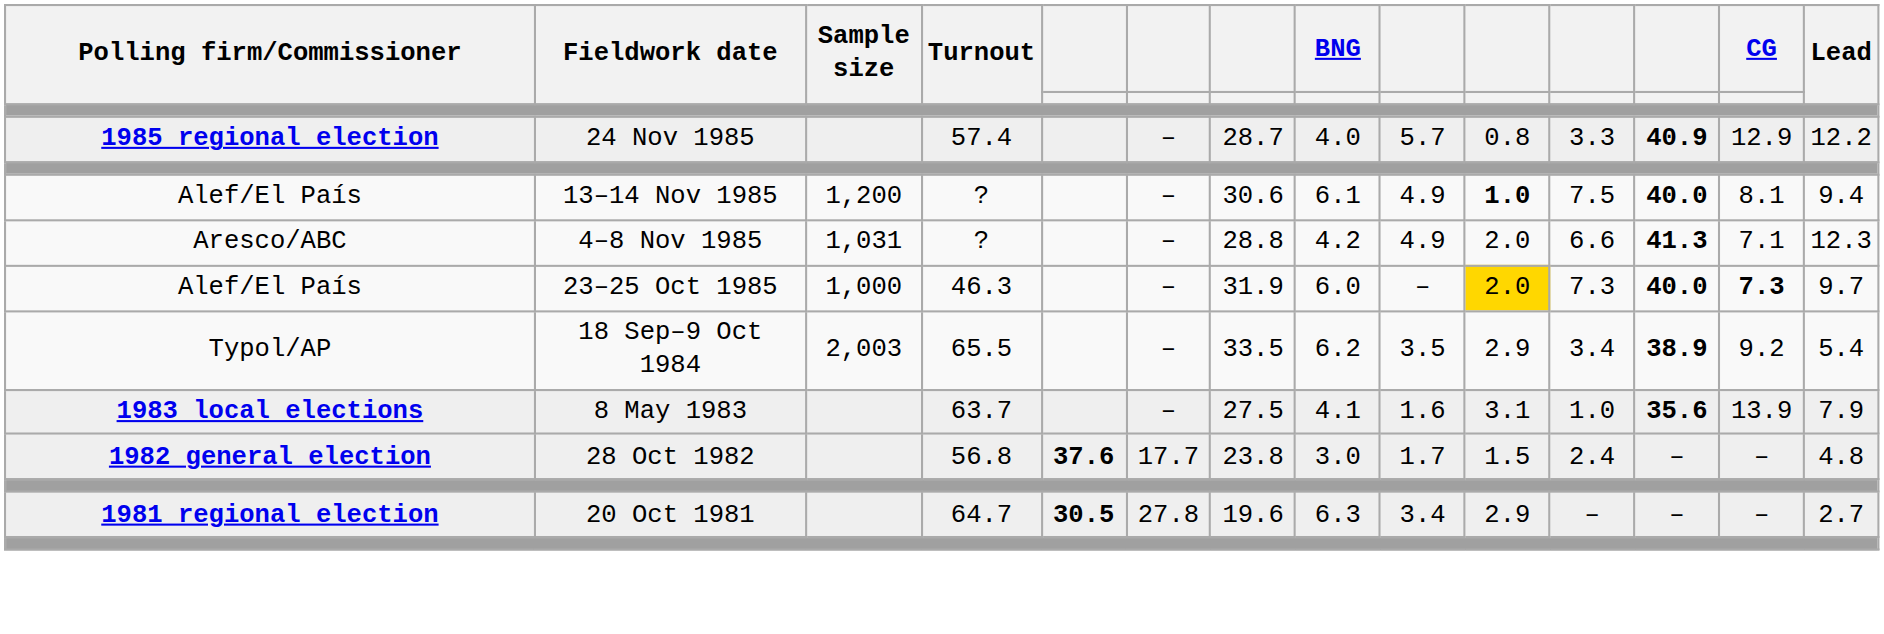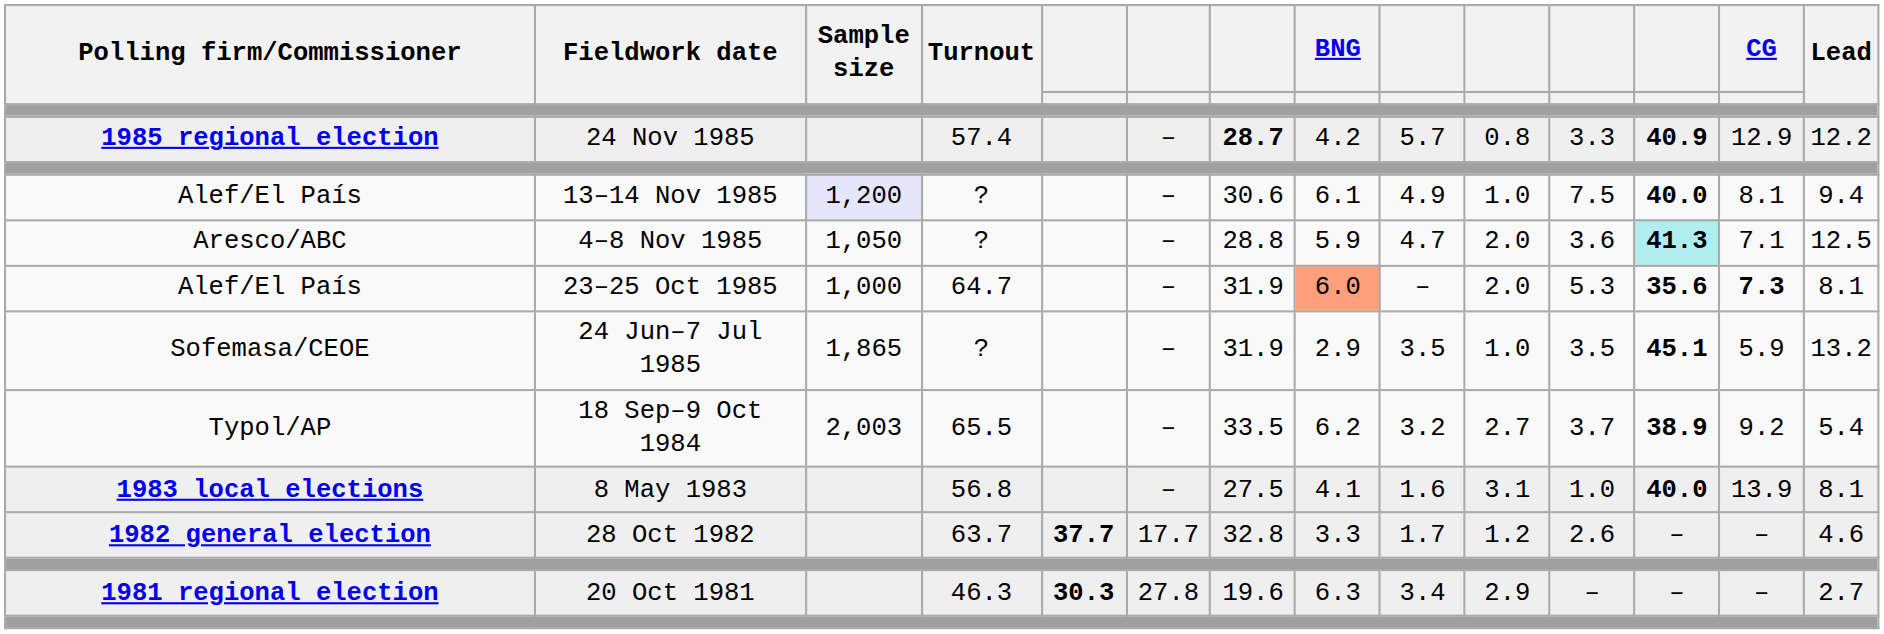(1253, 140) normal -> (1253, 140) bold
(1338, 140) 4.0 -> (1338, 140) 4.2
(864, 197) no background -> (864, 197) lavender background
(1507, 197) bold -> (1507, 197) normal
(864, 243) 1,031 -> (864, 243) 1,050
(1338, 243) 4.2 -> (1338, 243) 5.9
(1423, 243) 4.9 -> (1423, 243) 4.7
(1592, 243) 6.6 -> (1592, 243) 3.6
(1677, 243) no background -> (1677, 243) paleturquoise background
(1841, 243) 12.3 -> (1841, 243) 12.5
(981, 288) 46.3 -> (981, 288) 64.7
(1338, 288) no background -> (1338, 288) lightsalmon background
(1507, 288) gold background -> (1507, 288) no background
(1592, 288) 7.3 -> (1592, 288) 5.3
(1677, 288) 40.0 -> (1677, 288) 35.6
(1841, 288) 9.7 -> (1841, 288) 8.1
+ row: (270, 350)
(1423, 350) 3.5 -> (1423, 429) 3.2
(1507, 350) 2.9 -> (1507, 429) 2.7
(1592, 350) 3.4 -> (1592, 429) 3.7
(981, 412) 63.7 -> (981, 491) 56.8
(1677, 412) 35.6 -> (1677, 491) 40.0
(1841, 412) 7.9 -> (1841, 491) 8.1
(981, 457) 56.8 -> (981, 536) 63.7
(1084, 457) 37.6 -> (1084, 536) 37.7
(1253, 457) 23.8 -> (1253, 536) 32.8
(1338, 457) 3.0 -> (1338, 536) 3.3
(1507, 457) 1.5 -> (1507, 536) 1.2
(1592, 457) 2.4 -> (1592, 536) 2.6
(1841, 457) 4.8 -> (1841, 536) 4.6
(981, 515) 64.7 -> (981, 594) 46.3
(1084, 515) 30.5 -> (1084, 594) 30.3
